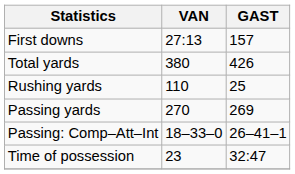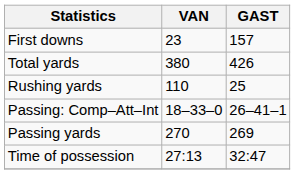(184, 40) 27:13 -> (173, 40) 23
rows swapped: (54, 110) <-> (83, 133)
(173, 156) 23 -> (184, 156) 27:13
